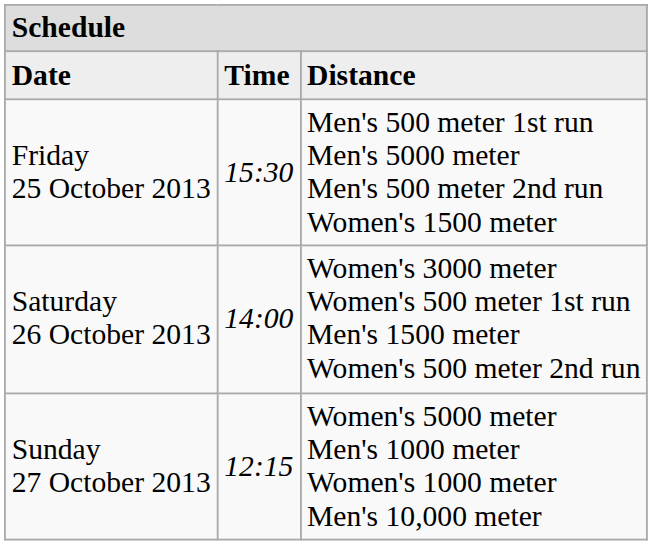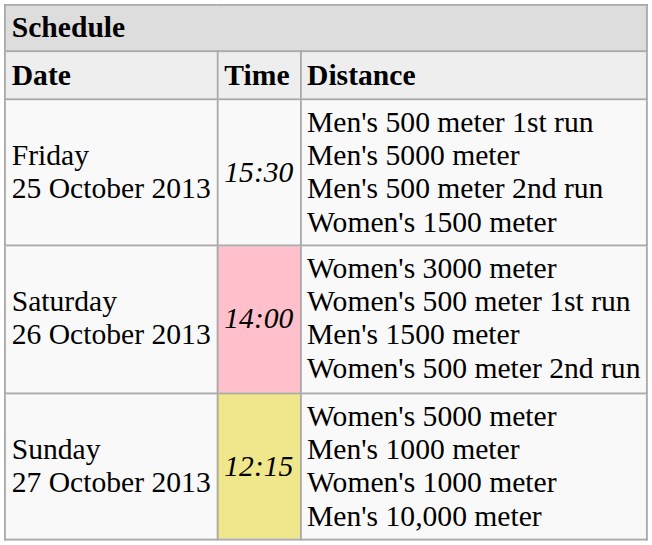(259, 318) no background -> (259, 318) pink background
(259, 465) no background -> (259, 465) khaki background
